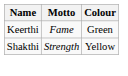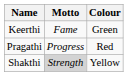+ row: (24, 46)
(62, 46) no background -> (66, 63) lightgrey background
